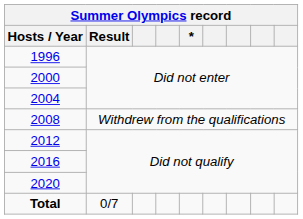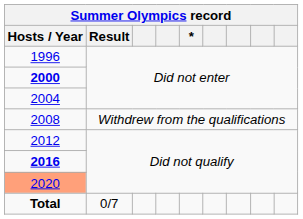(45, 78) normal -> (45, 78) bold
(45, 162) normal -> (45, 162) bold
(45, 183) no background -> (45, 183) lightsalmon background
